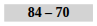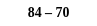(49, 12) lightgrey background -> (49, 12) no background
